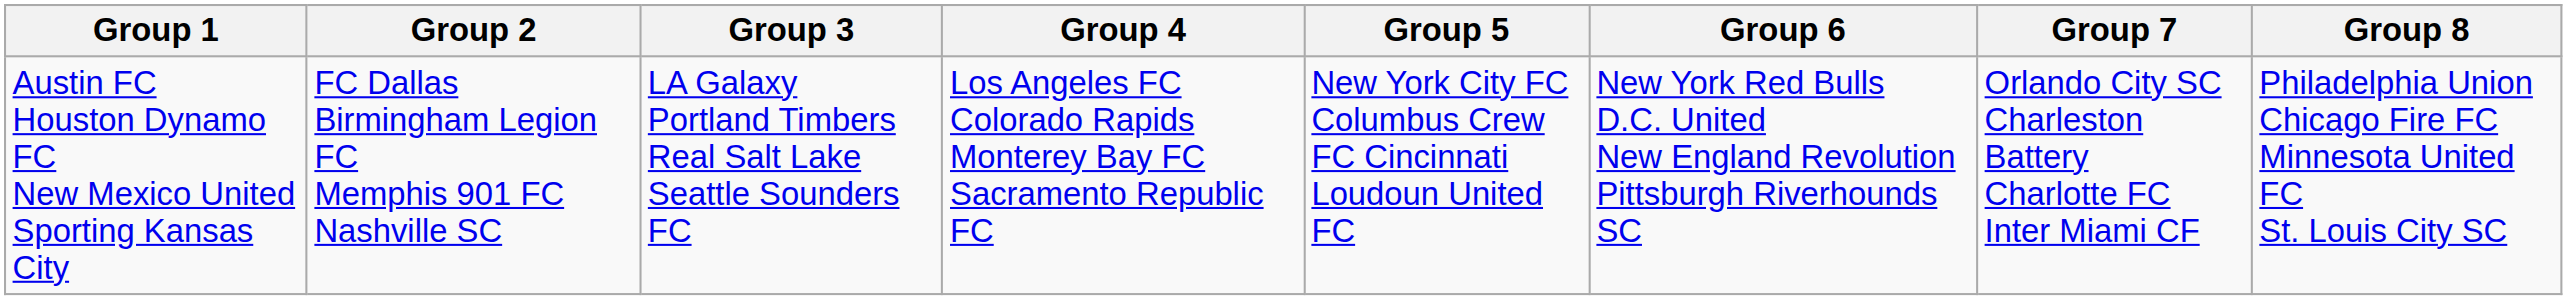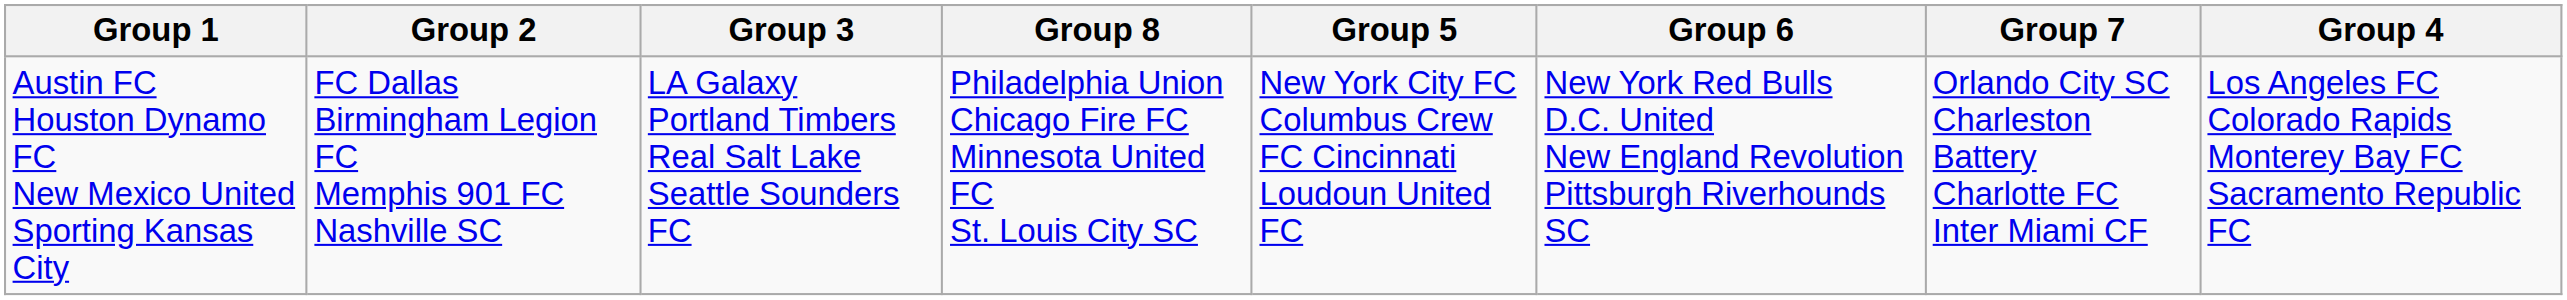columns swapped: (1123, 30) <-> (2407, 30)
